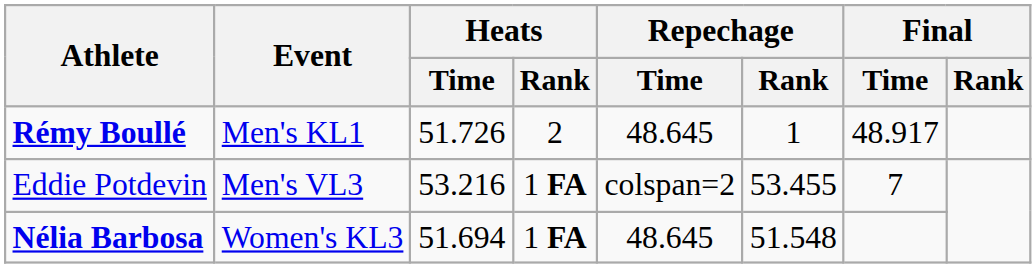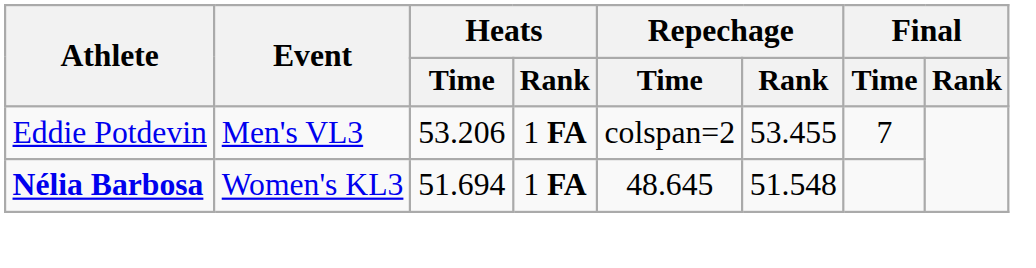- row: (99, 132)
(462, 184) 53.216 -> (462, 132) 53.206
